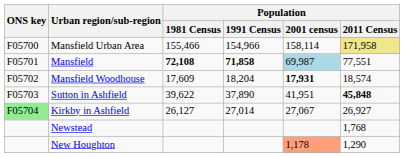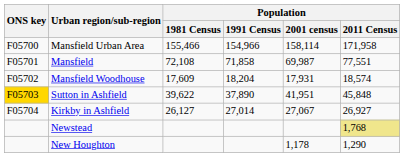(360, 45) khaki background -> (360, 45) no background
(180, 62) bold -> (180, 62) normal
(240, 62) bold -> (240, 62) normal
(300, 62) lightblue background -> (300, 62) no background
(300, 78) bold -> (300, 78) normal
(23, 95) no background -> (23, 95) gold background
(357, 95) bold -> (357, 95) normal
(23, 111) lightgreen background -> (23, 111) no background
(354, 128) no background -> (354, 128) khaki background
(297, 144) lightsalmon background -> (297, 144) no background
